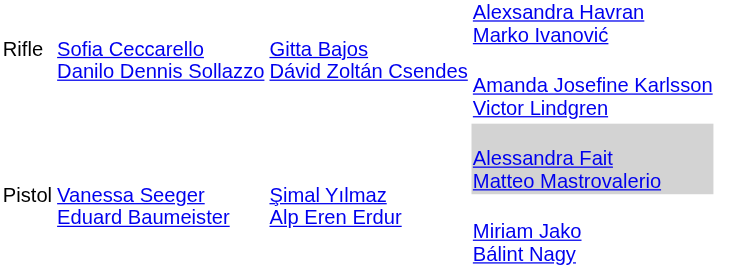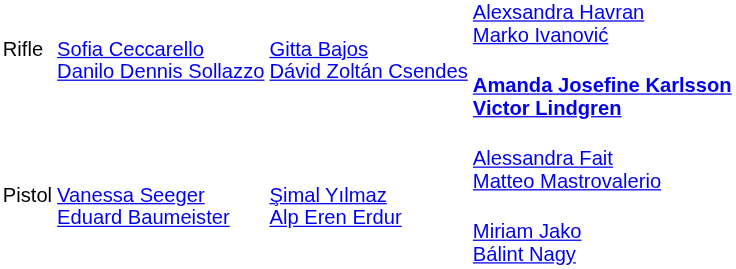(593, 97) normal -> (602, 97) bold
(567, 170) lightgrey background -> (567, 170) no background
